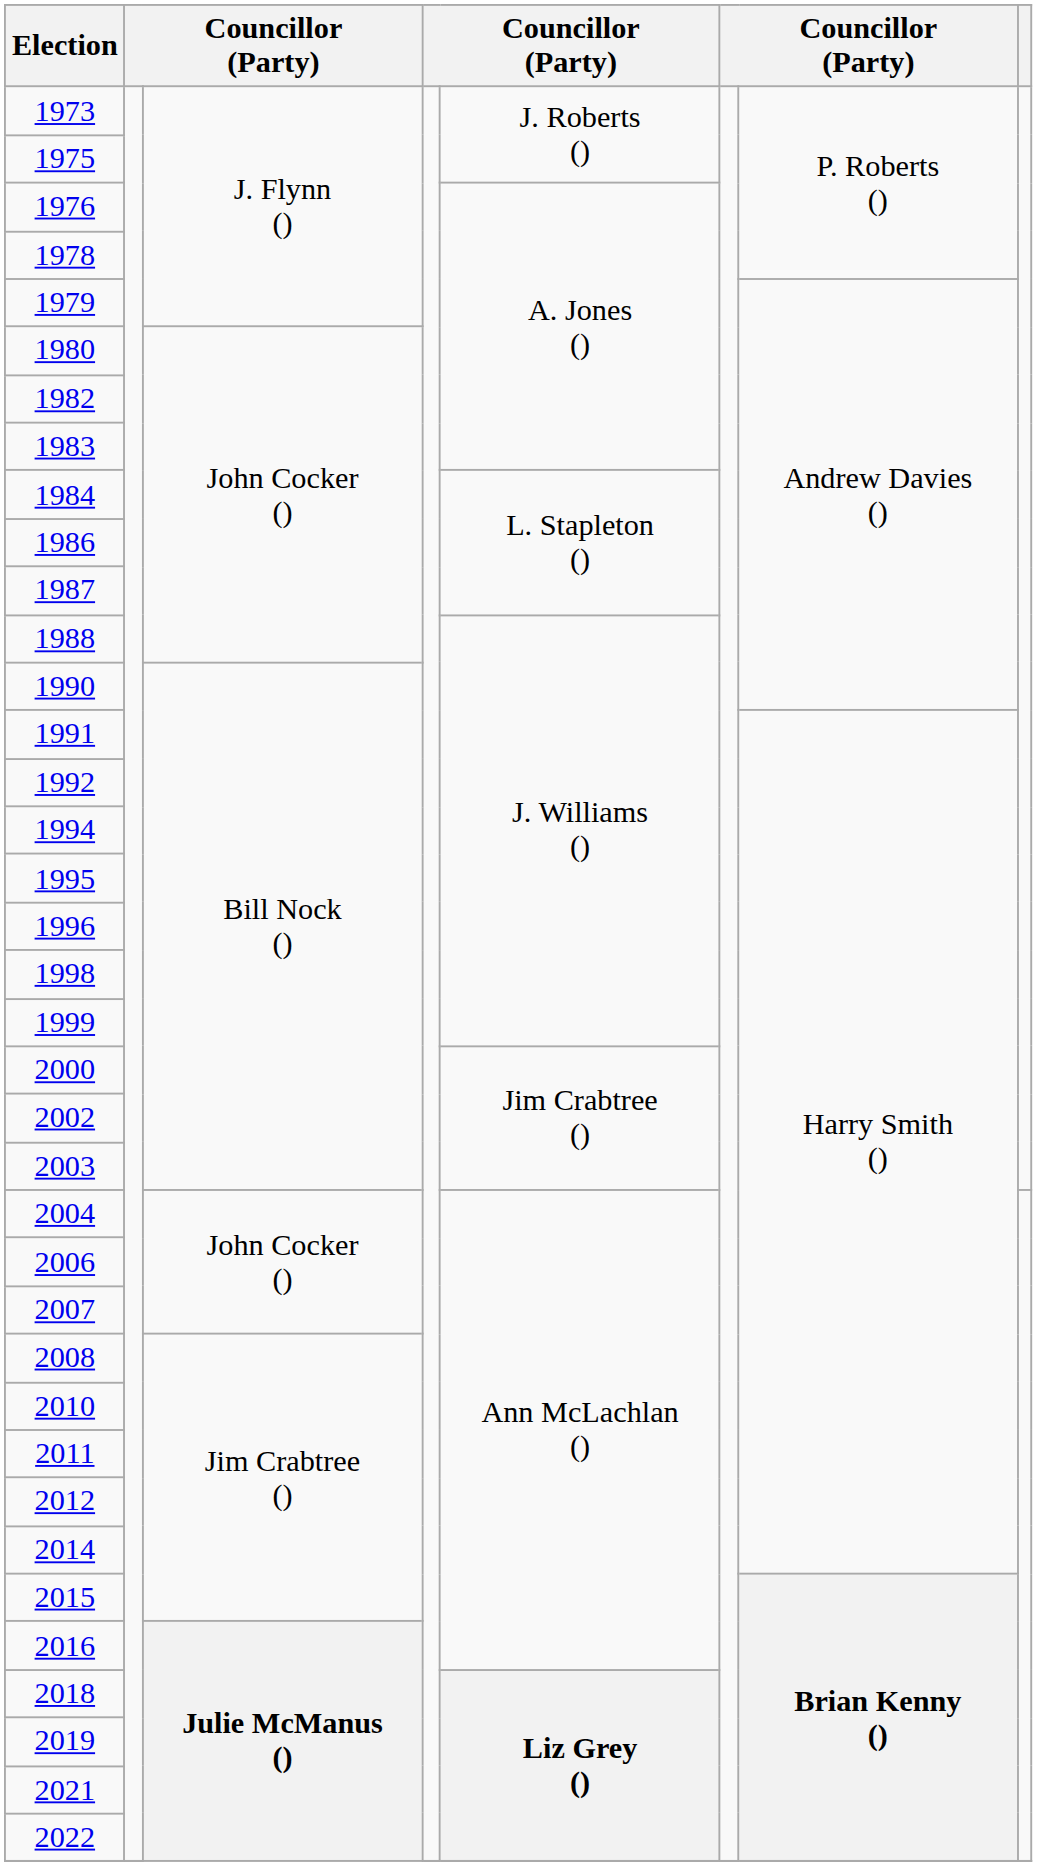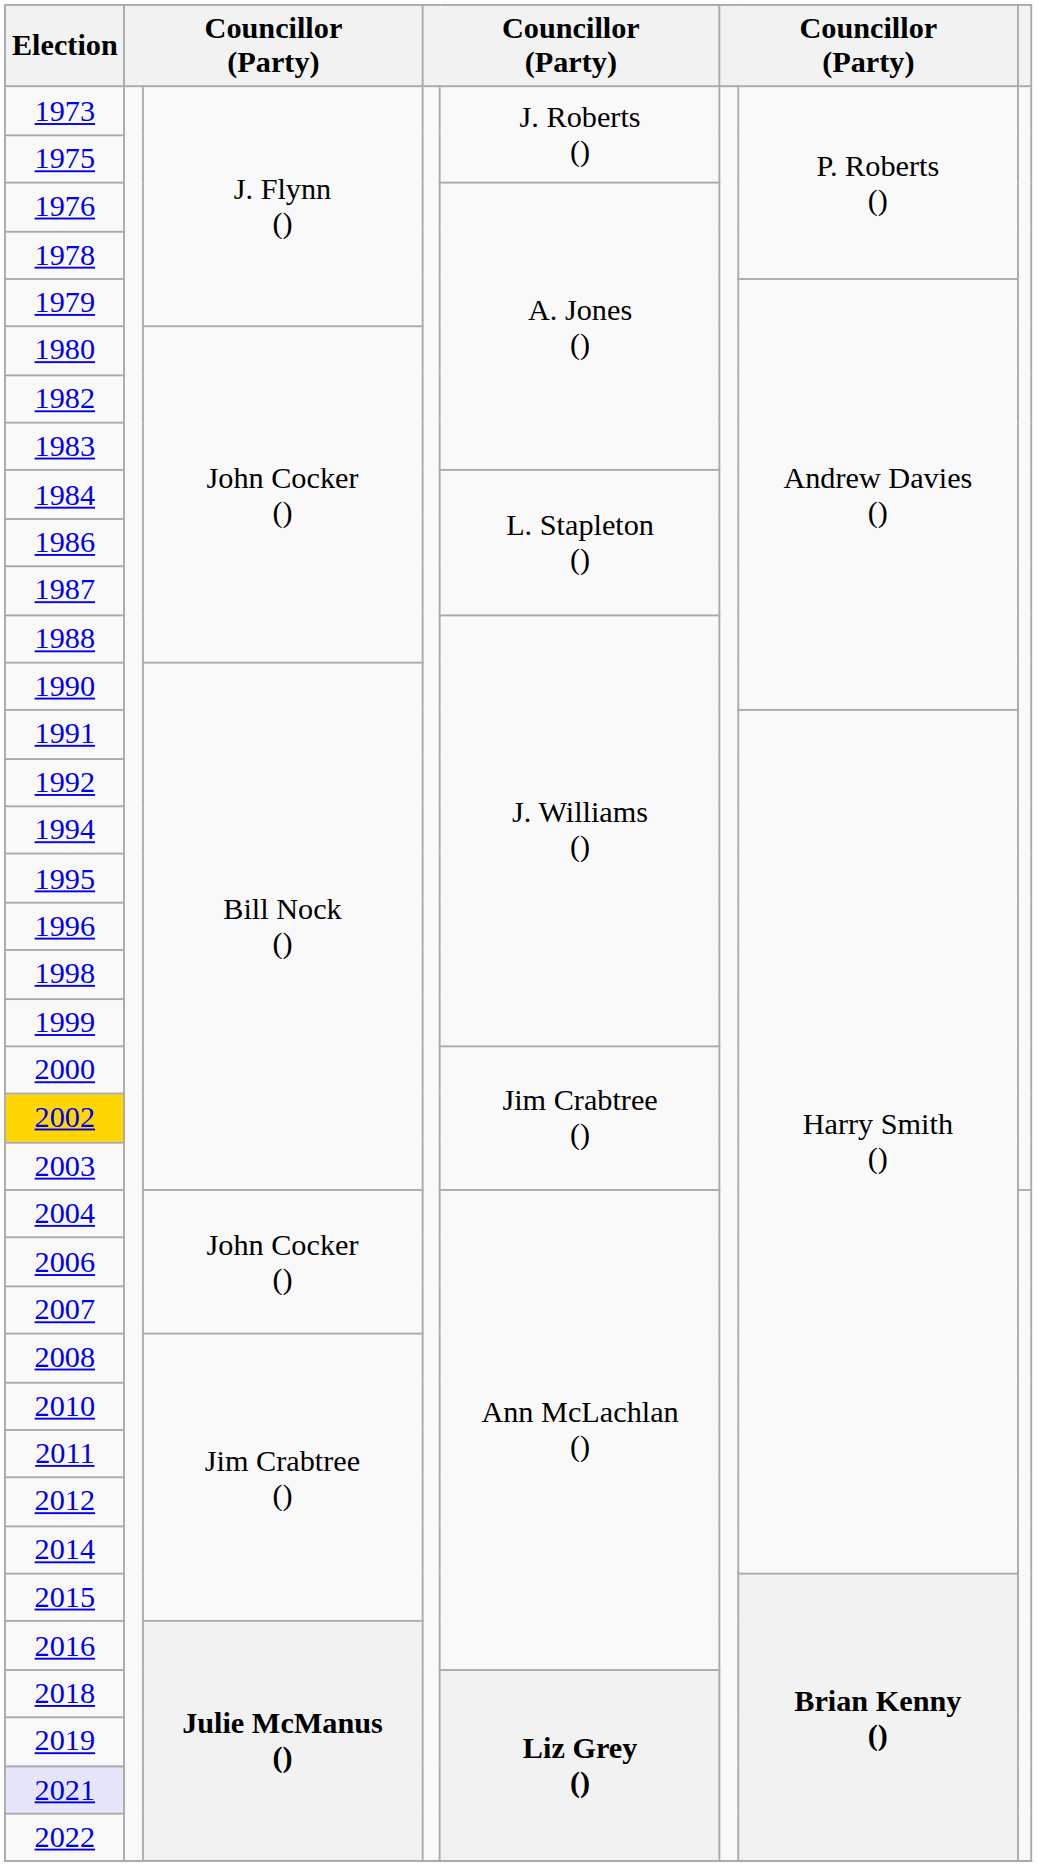(65, 1117) no background -> (65, 1117) gold background
(65, 1789) no background -> (65, 1789) lavender background
